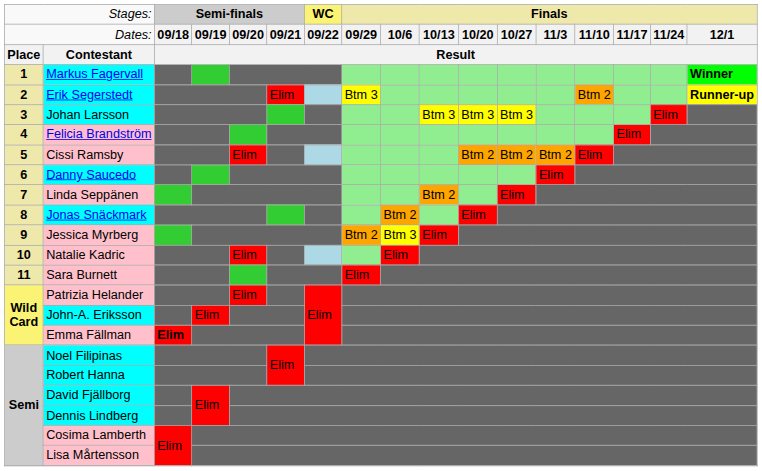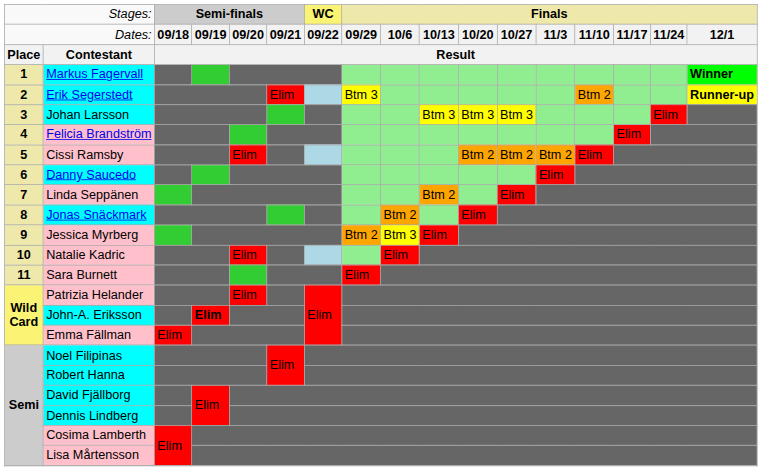(207, 315) normal -> (208, 315) bold
(171, 335) bold -> (170, 335) normal
